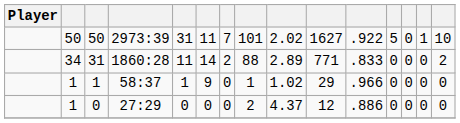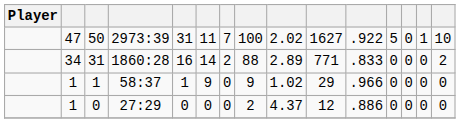(73, 39) 50 -> (73, 39) 47
(250, 39) 101 -> (250, 39) 100
(185, 61) 11 -> (185, 61) 16
(250, 84) 1 -> (250, 84) 9
